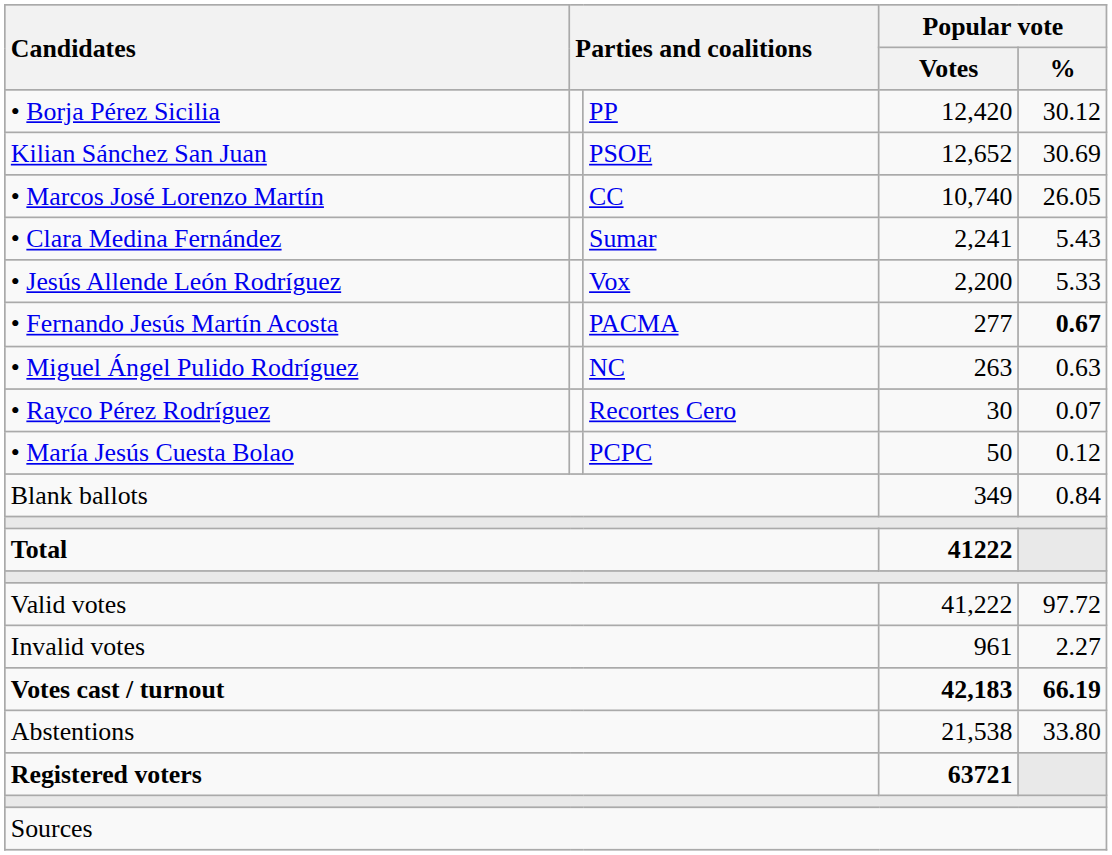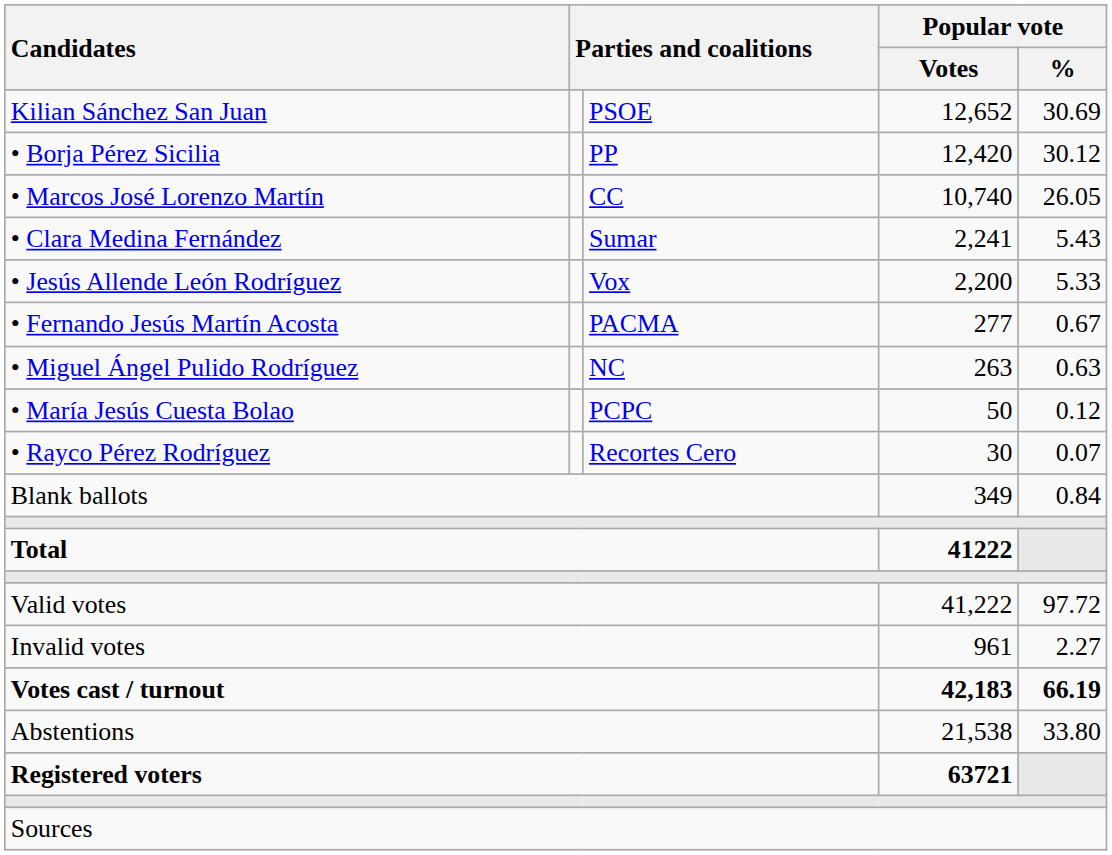rows swapped: (139, 153) <-> (115, 111)
(1078, 324) bold -> (1078, 324) normal
rows swapped: (152, 452) <-> (140, 409)
